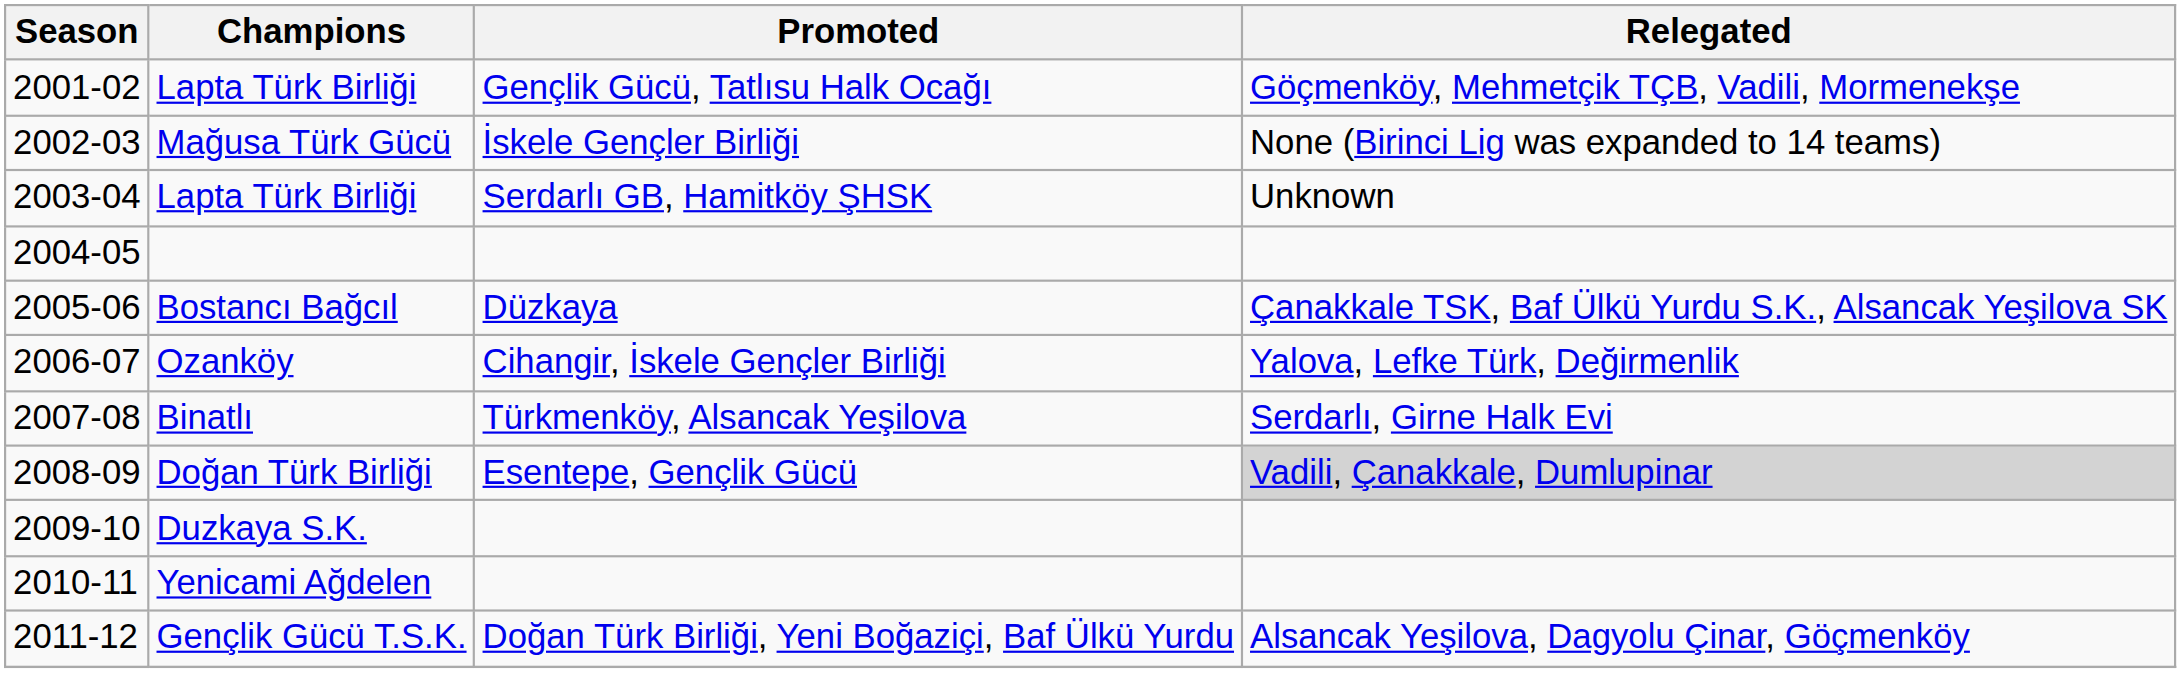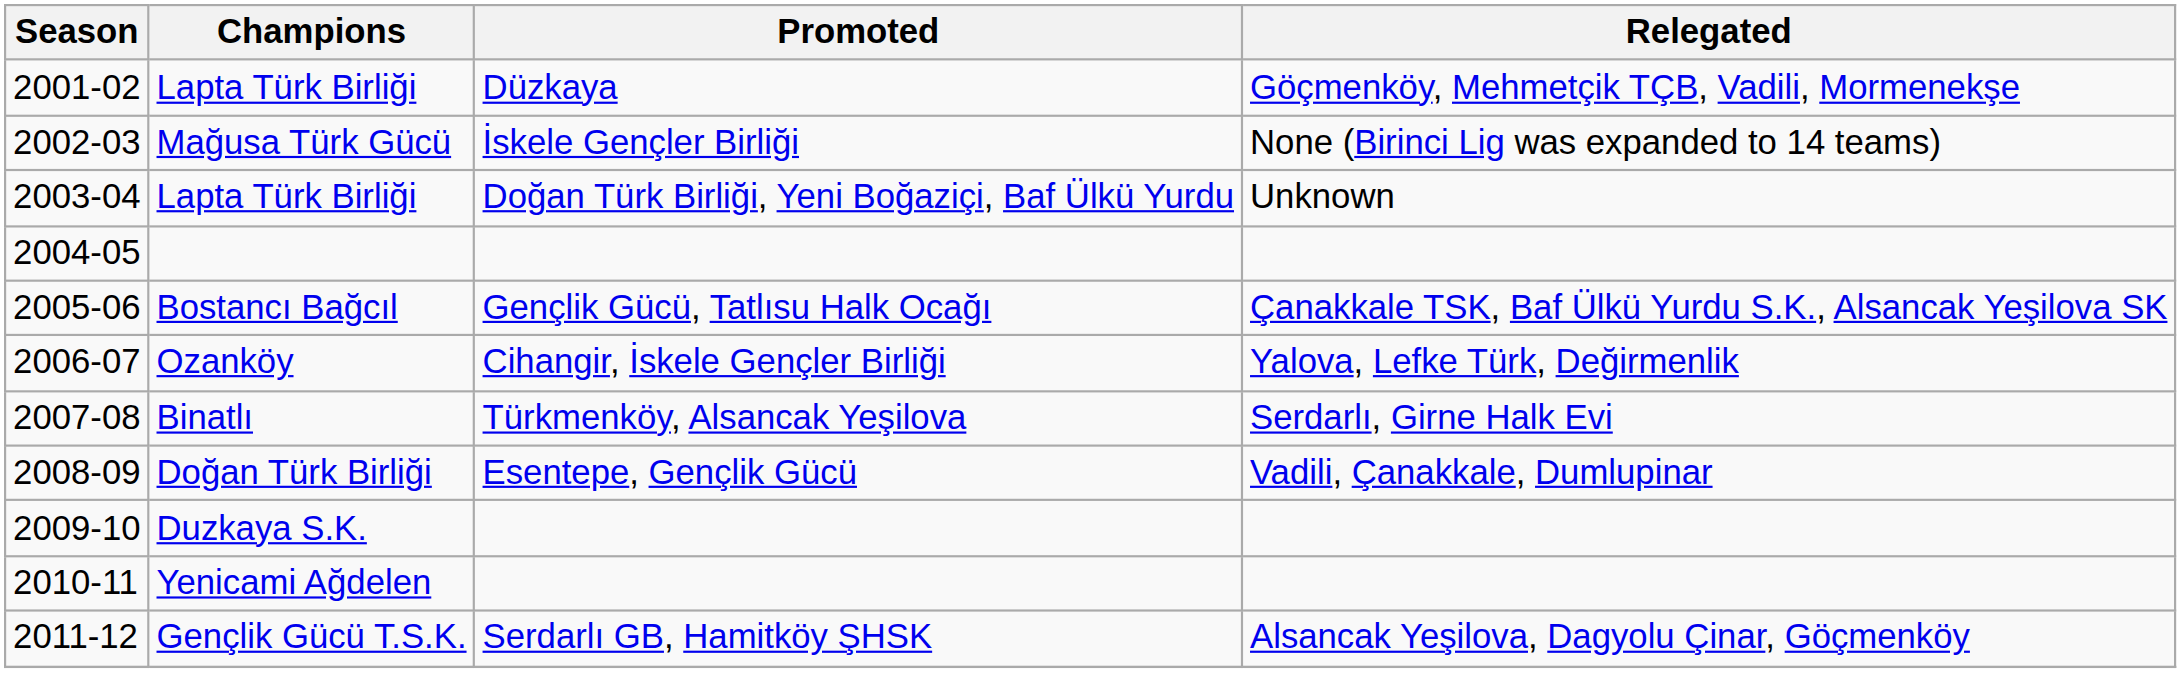(737, 87) Gençlik Gücü, Tatlısu Halk Ocağı -> (550, 87) Düzkaya
(707, 197) Serdarlı GB, Hamitköy ŞHSK -> (858, 197) Doğan Türk Birliği, Yeni Boğaziçi, Baf Ülkü Yurdu
(550, 307) Düzkaya -> (737, 307) Gençlik Gücü, Tatlısu Halk Ocağı
(1481, 472) lightgrey background -> (1481, 472) no background
(858, 637) Doğan Türk Birliği, Yeni Boğaziçi, Baf Ülkü Yurdu -> (707, 637) Serdarlı GB, Hamitköy ŞHSK
